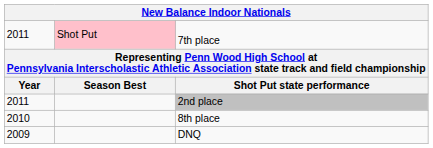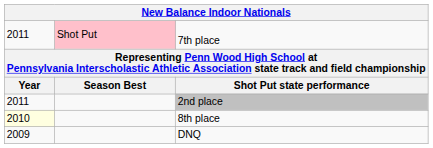(18, 118) no background -> (18, 118) lightyellow background
